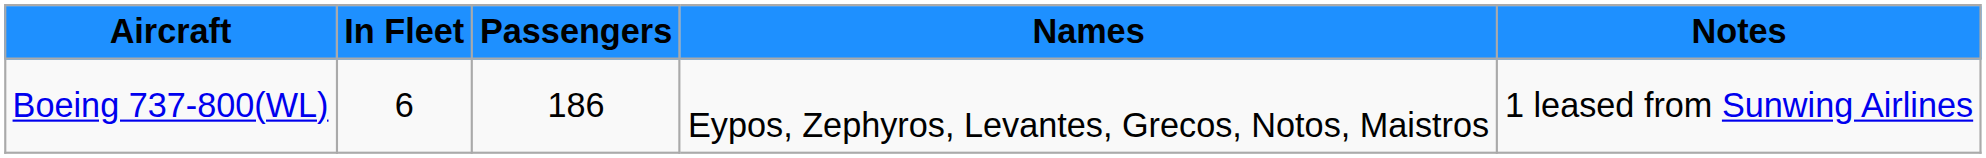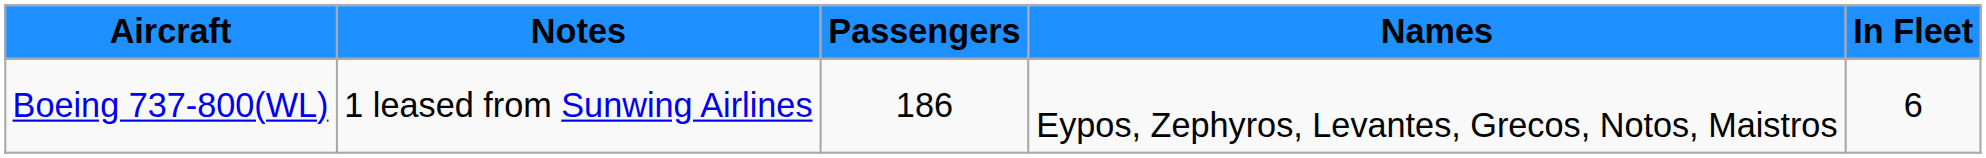columns swapped: (404, 31) <-> (1739, 31)
